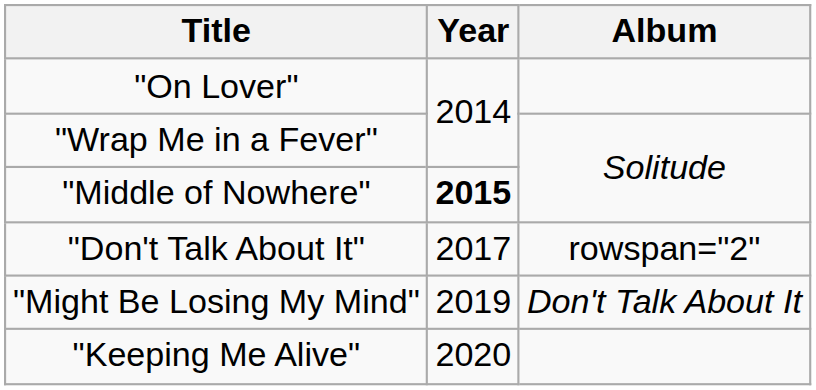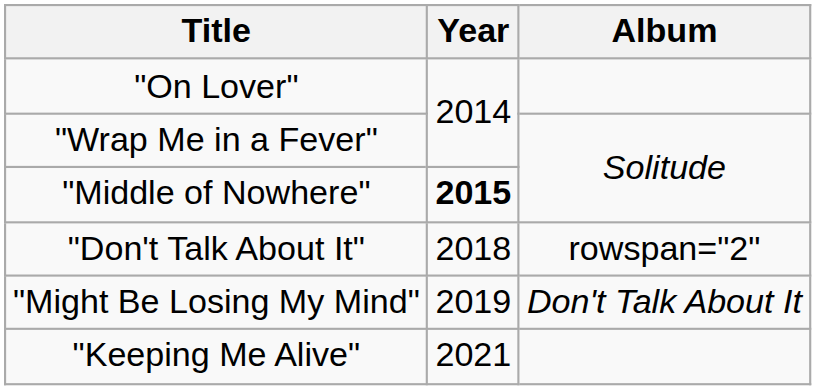(473, 247) 2017 -> (473, 247) 2018
(473, 355) 2020 -> (473, 355) 2021
